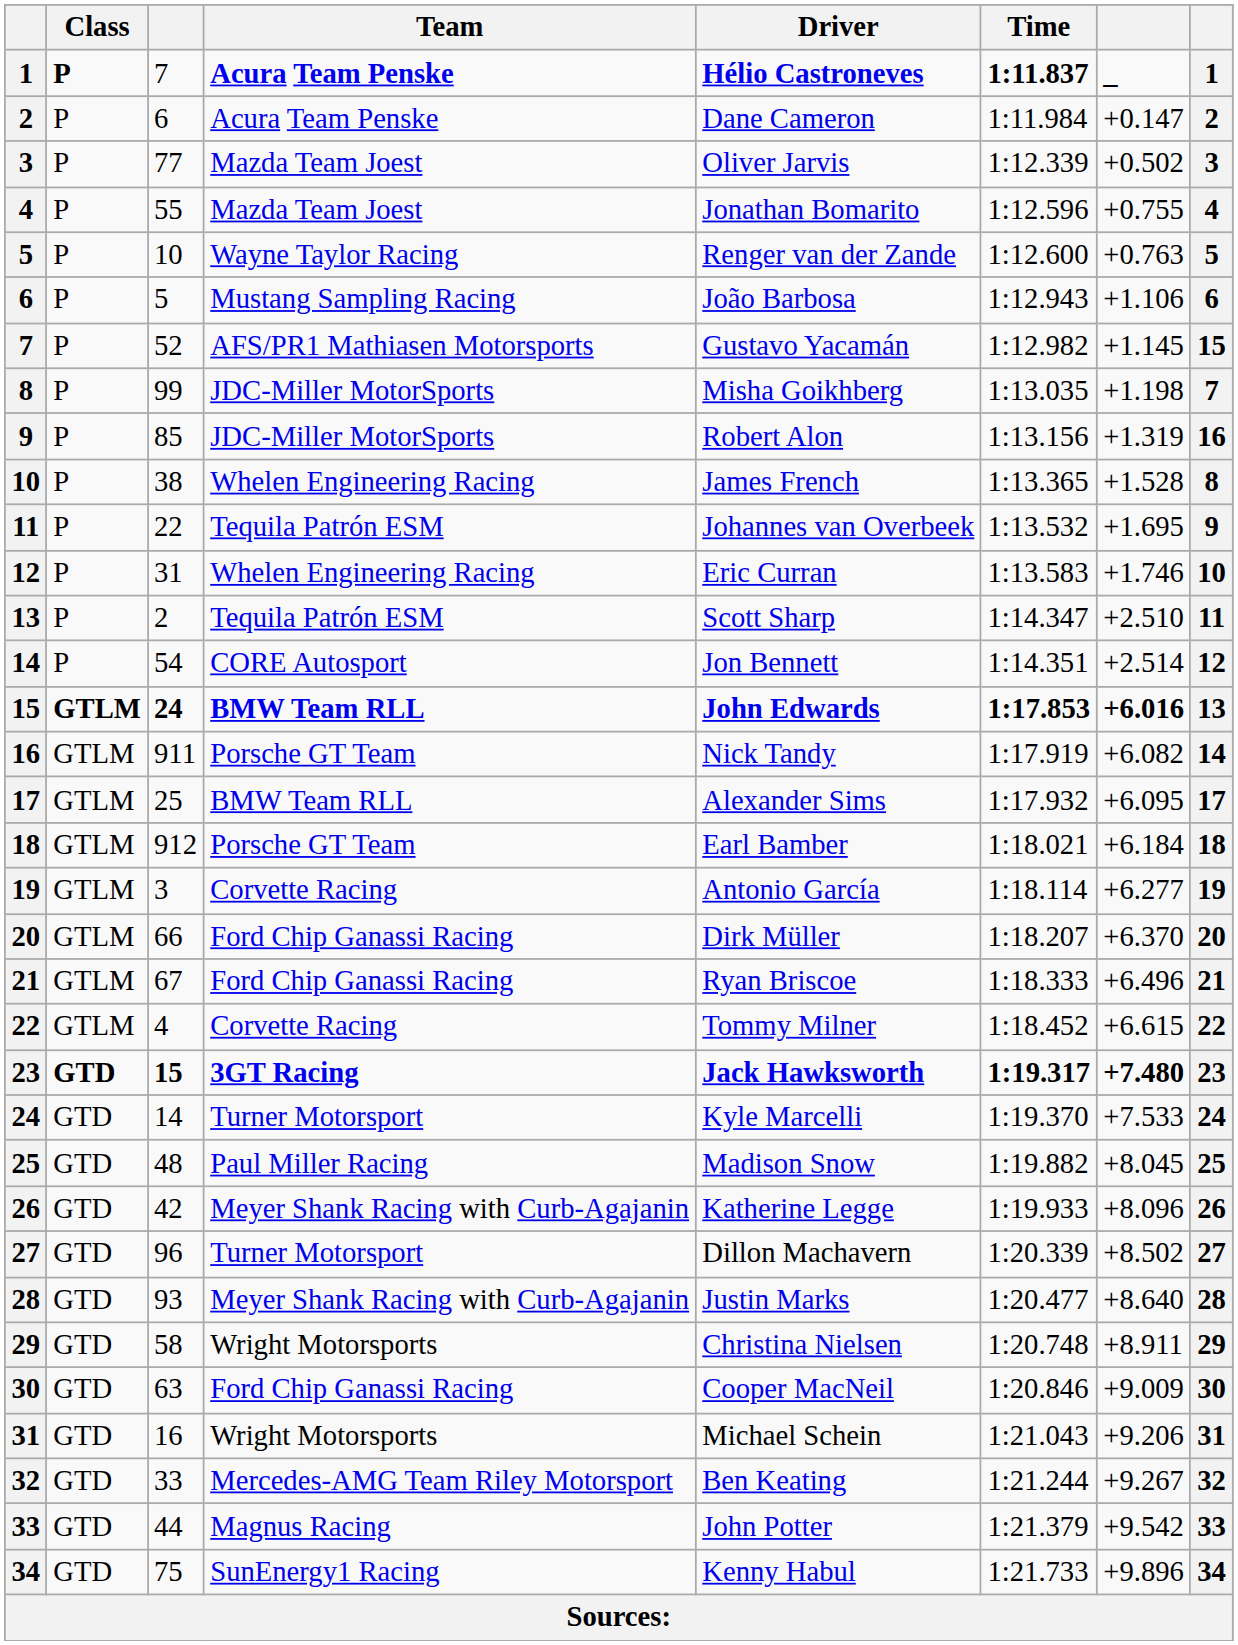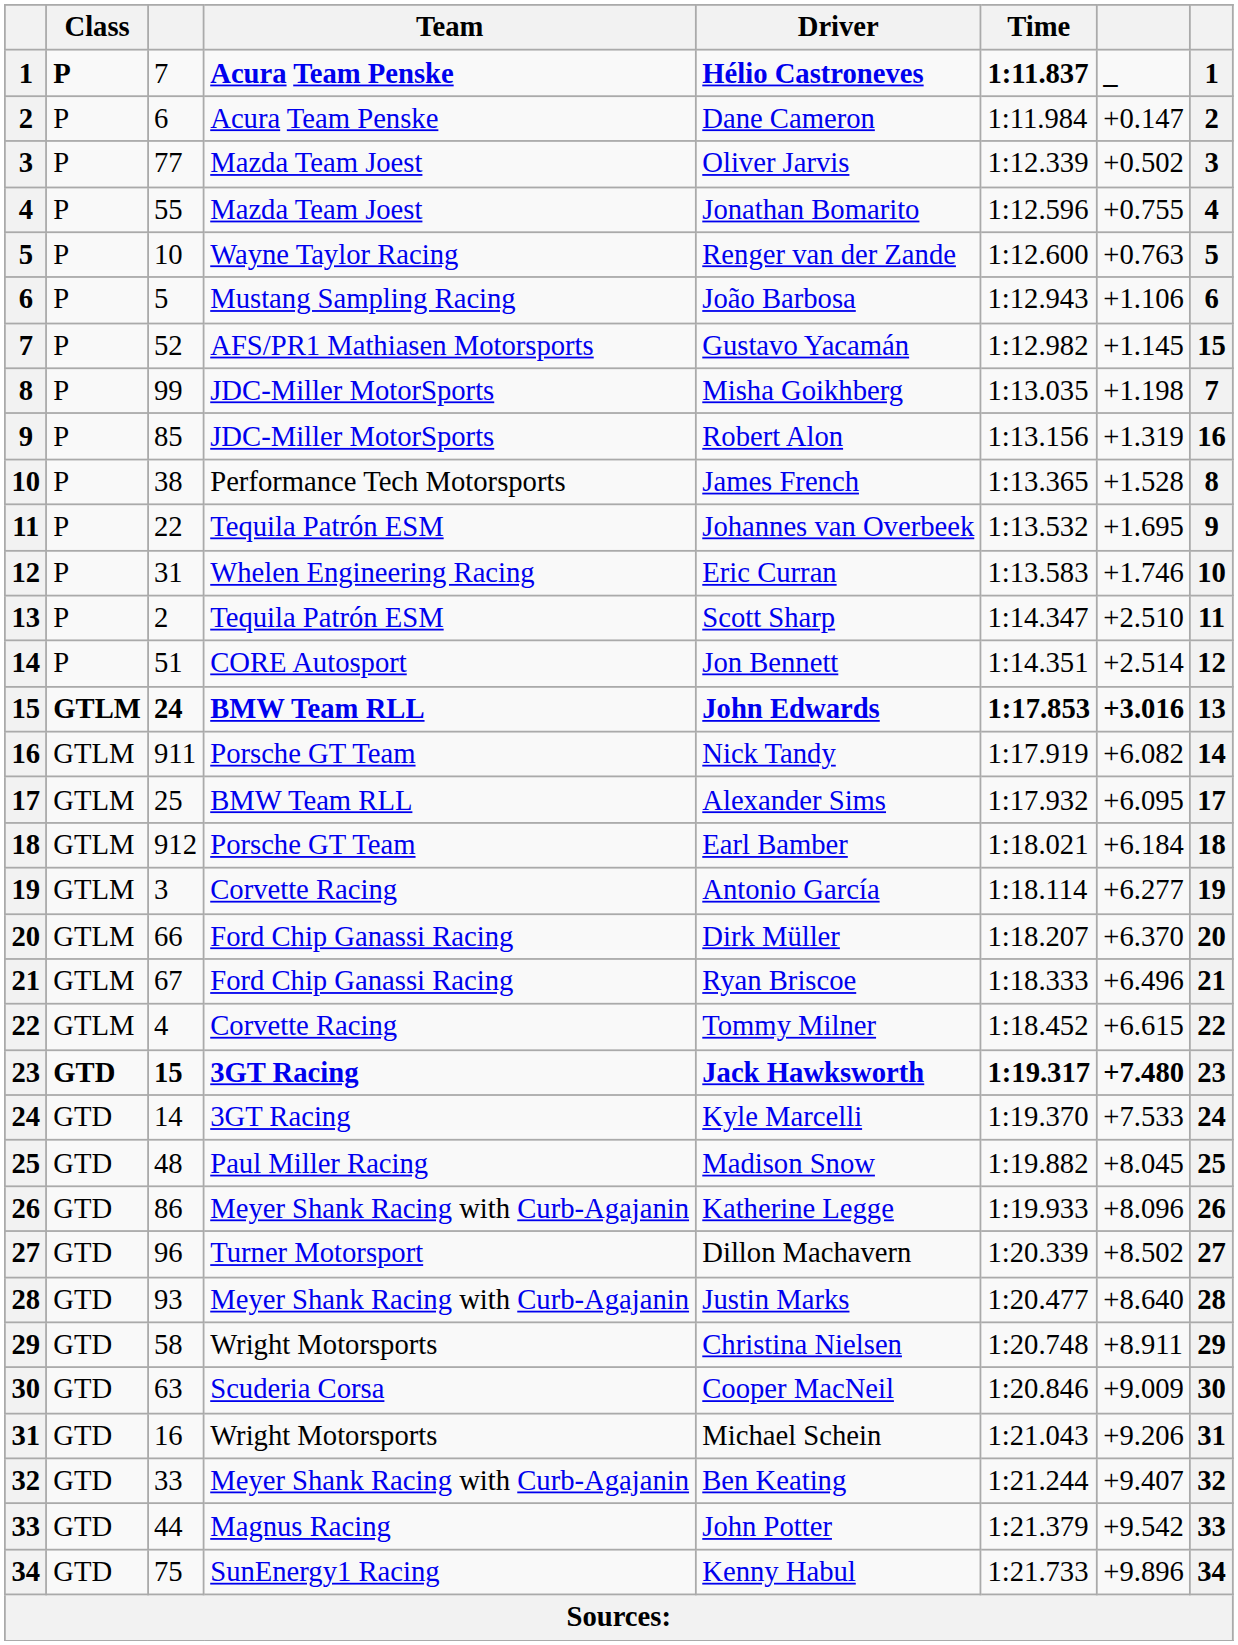(372, 481) Whelen Engineering Racing -> (388, 481) Performance Tech Motorsports
(168, 663) 54 -> (168, 663) 51
(1144, 708) +6.016 -> (1144, 708) +3.016
(317, 1117) Turner Motorsport -> (280, 1117) 3GT Racing
(168, 1208) 42 -> (168, 1208) 86
(362, 1389) Ford Chip Ganassi Racing -> (297, 1389) Scuderia Corsa
(442, 1480) Mercedes-AMG Team Riley Motorsport -> (450, 1480) Meyer Shank Racing with Curb-Agajanin
(1144, 1480) +9.267 -> (1144, 1480) +9.407
